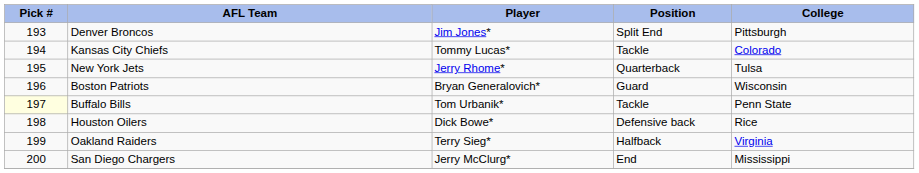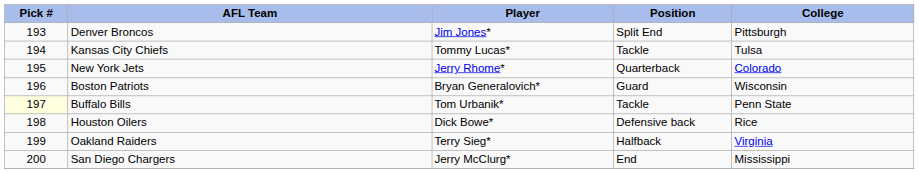(758, 50) Colorado -> (748, 50) Tulsa
(748, 68) Tulsa -> (758, 68) Colorado
